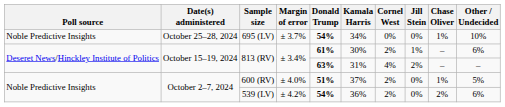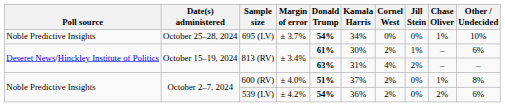(478, 80) 5% -> (478, 80) 8%
